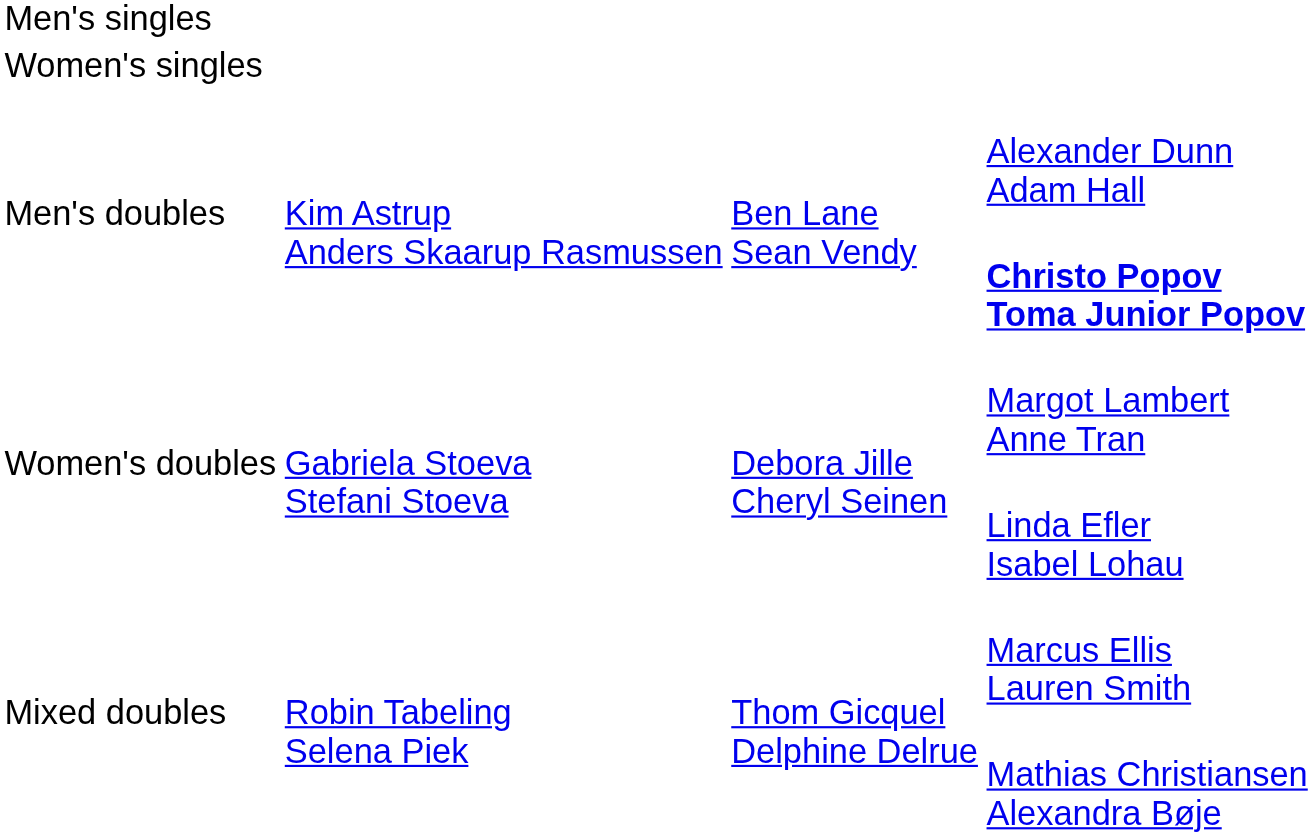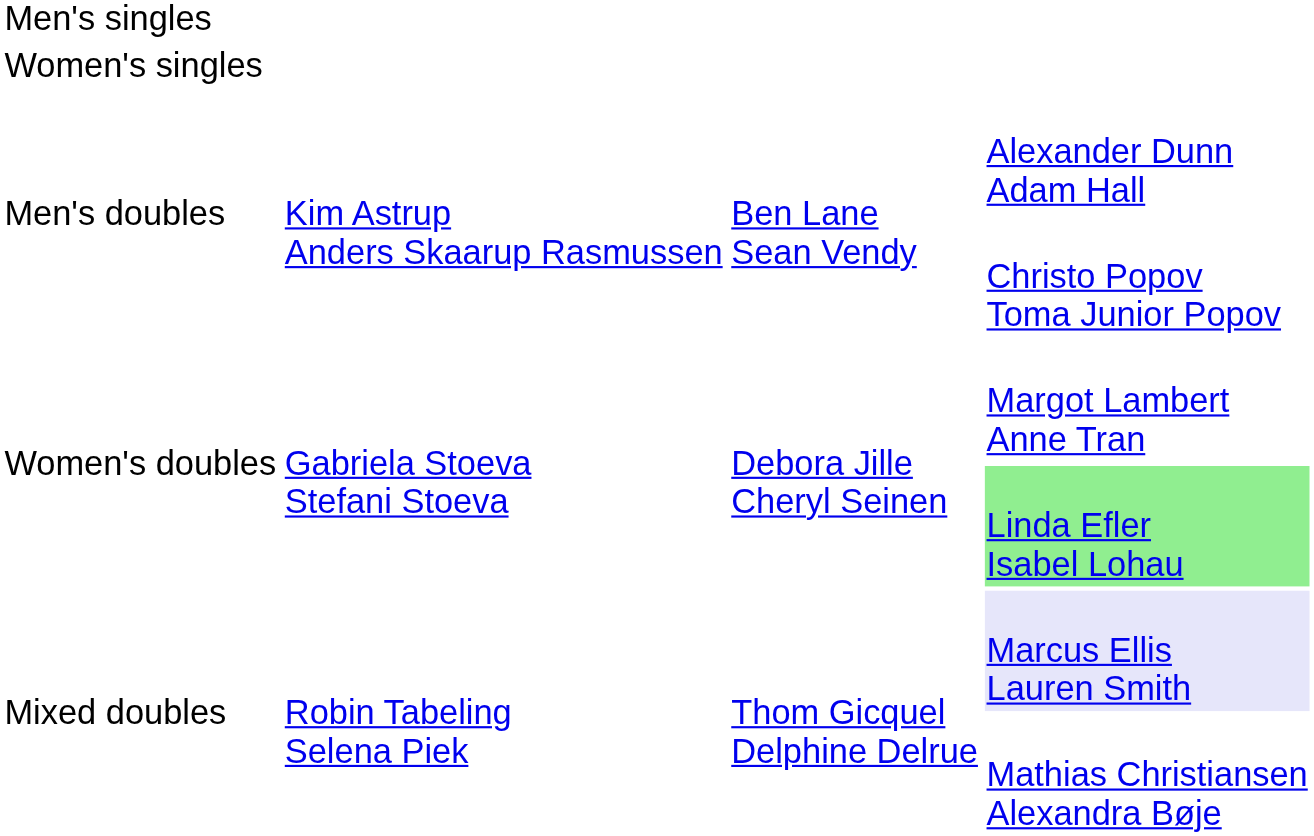(1146, 295) bold -> (1134, 295) normal
(1085, 544) no background -> (1085, 544) lightgreen background
(1089, 669) no background -> (1089, 669) lavender background
